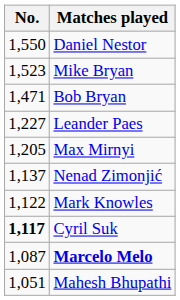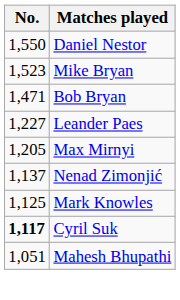(27, 203) 1,122 -> (27, 203) 1,125
- row: (103, 255)
